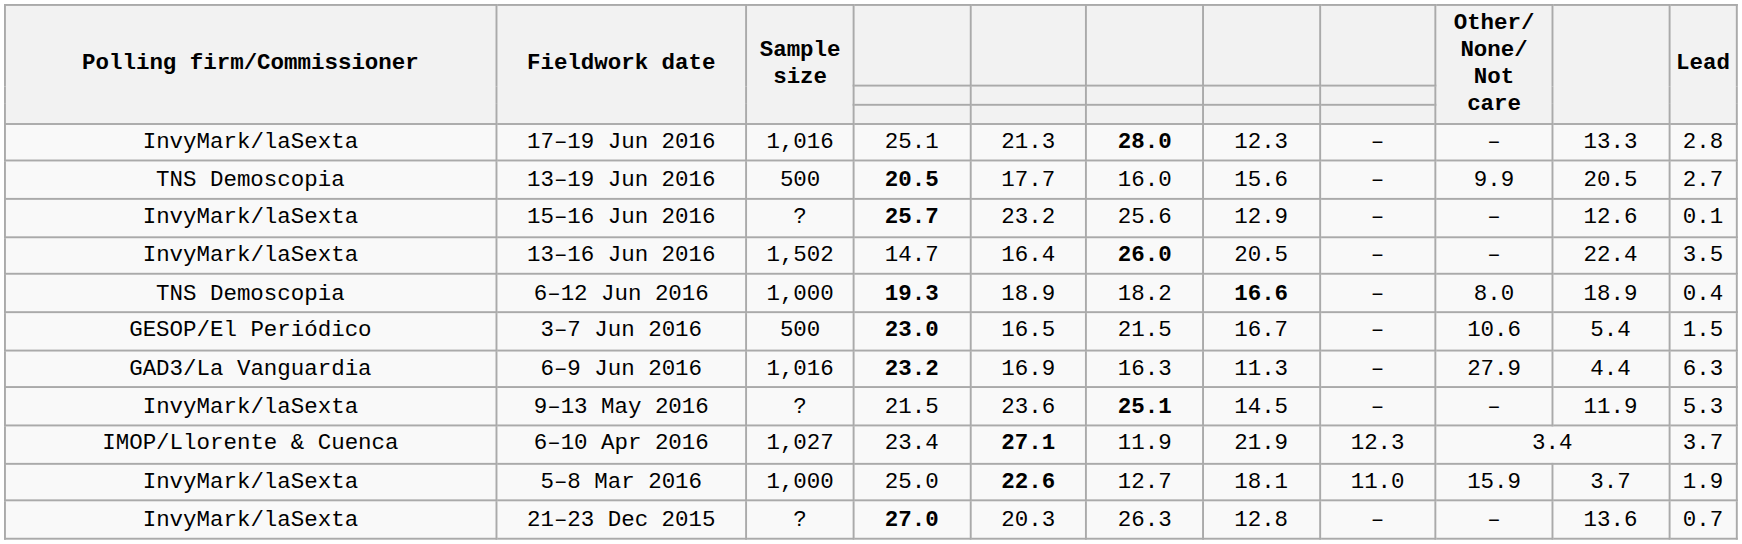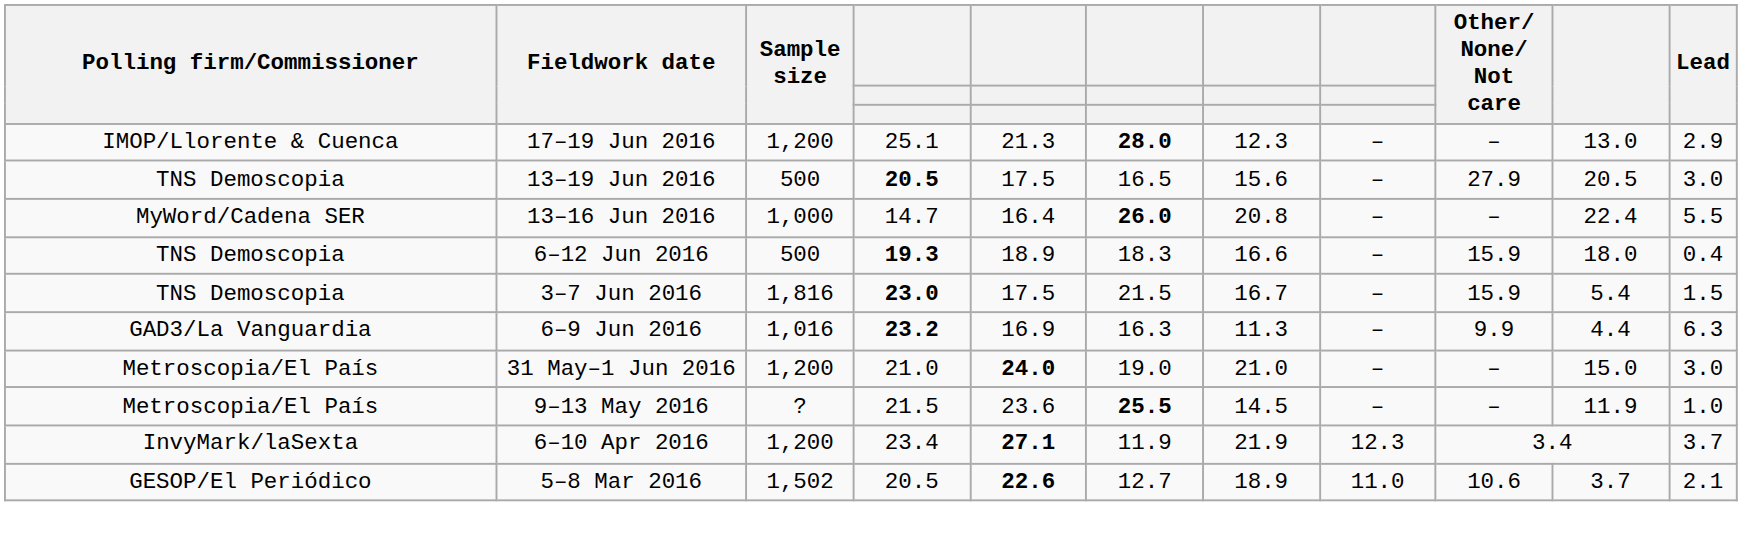(250, 142) InvyMark/laSexta -> (250, 142) IMOP/Llorente & Cuenca
(800, 142) 1,016 -> (800, 142) 1,200
(1611, 142) 13.3 -> (1611, 142) 13.0
(1703, 142) 2.8 -> (1703, 142) 2.9
(1028, 180) 17.7 -> (1028, 180) 17.5
(1145, 180) 16.0 -> (1145, 180) 16.5
(1494, 180) 9.9 -> (1494, 180) 27.9
(1703, 180) 2.7 -> (1703, 180) 3.0
- row: (621, 217)
(250, 255) InvyMark/laSexta -> (250, 217) MyWord/Cadena SER
(800, 255) 1,502 -> (800, 217) 1,000
(1261, 255) 20.5 -> (1261, 217) 20.8
(1703, 255) 3.5 -> (1703, 217) 5.5
(800, 293) 1,000 -> (800, 255) 500
(1145, 293) 18.2 -> (1145, 255) 18.3
(1261, 293) bold -> (1261, 255) normal
(1494, 293) 8.0 -> (1494, 255) 15.9
(1611, 293) 18.9 -> (1611, 255) 18.0
(250, 331) GESOP/El Periódico -> (250, 293) TNS Demoscopia
(800, 331) 500 -> (800, 293) 1,816
(1028, 331) 16.5 -> (1028, 293) 17.5
(1494, 331) 10.6 -> (1494, 293) 15.9
(1494, 368) 27.9 -> (1494, 331) 9.9
+ row: (621, 368)
(250, 406) InvyMark/laSexta -> (250, 406) Metroscopia/El País
(1145, 406) 25.1 -> (1145, 406) 25.5
(1703, 406) 5.3 -> (1703, 406) 1.0
(250, 444) IMOP/Llorente & Cuenca -> (250, 444) InvyMark/laSexta
(800, 444) 1,027 -> (800, 444) 1,200
(250, 482) InvyMark/laSexta -> (250, 482) GESOP/El Periódico
(800, 482) 1,000 -> (800, 482) 1,502
(912, 482) 25.0 -> (912, 482) 20.5
(1261, 482) 18.1 -> (1261, 482) 18.9
(1494, 482) 15.9 -> (1494, 482) 10.6
(1703, 482) 1.9 -> (1703, 482) 2.1
- row: (621, 519)
